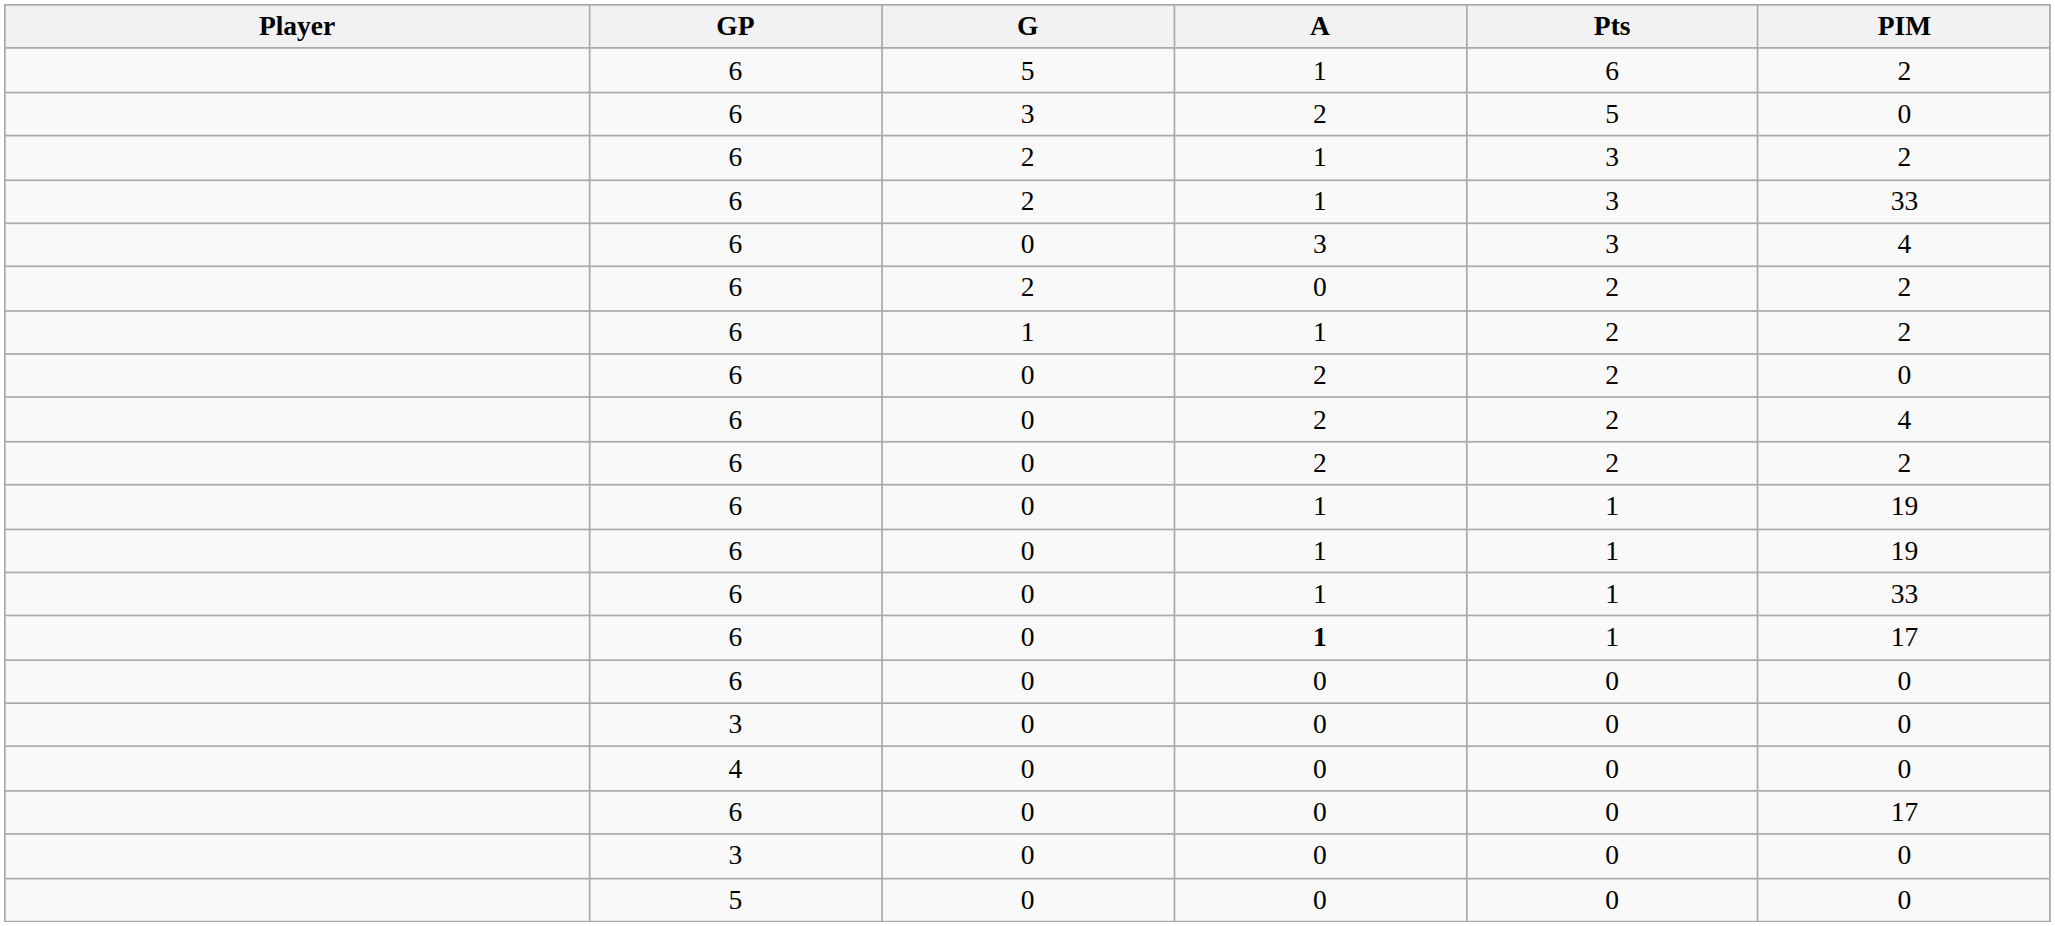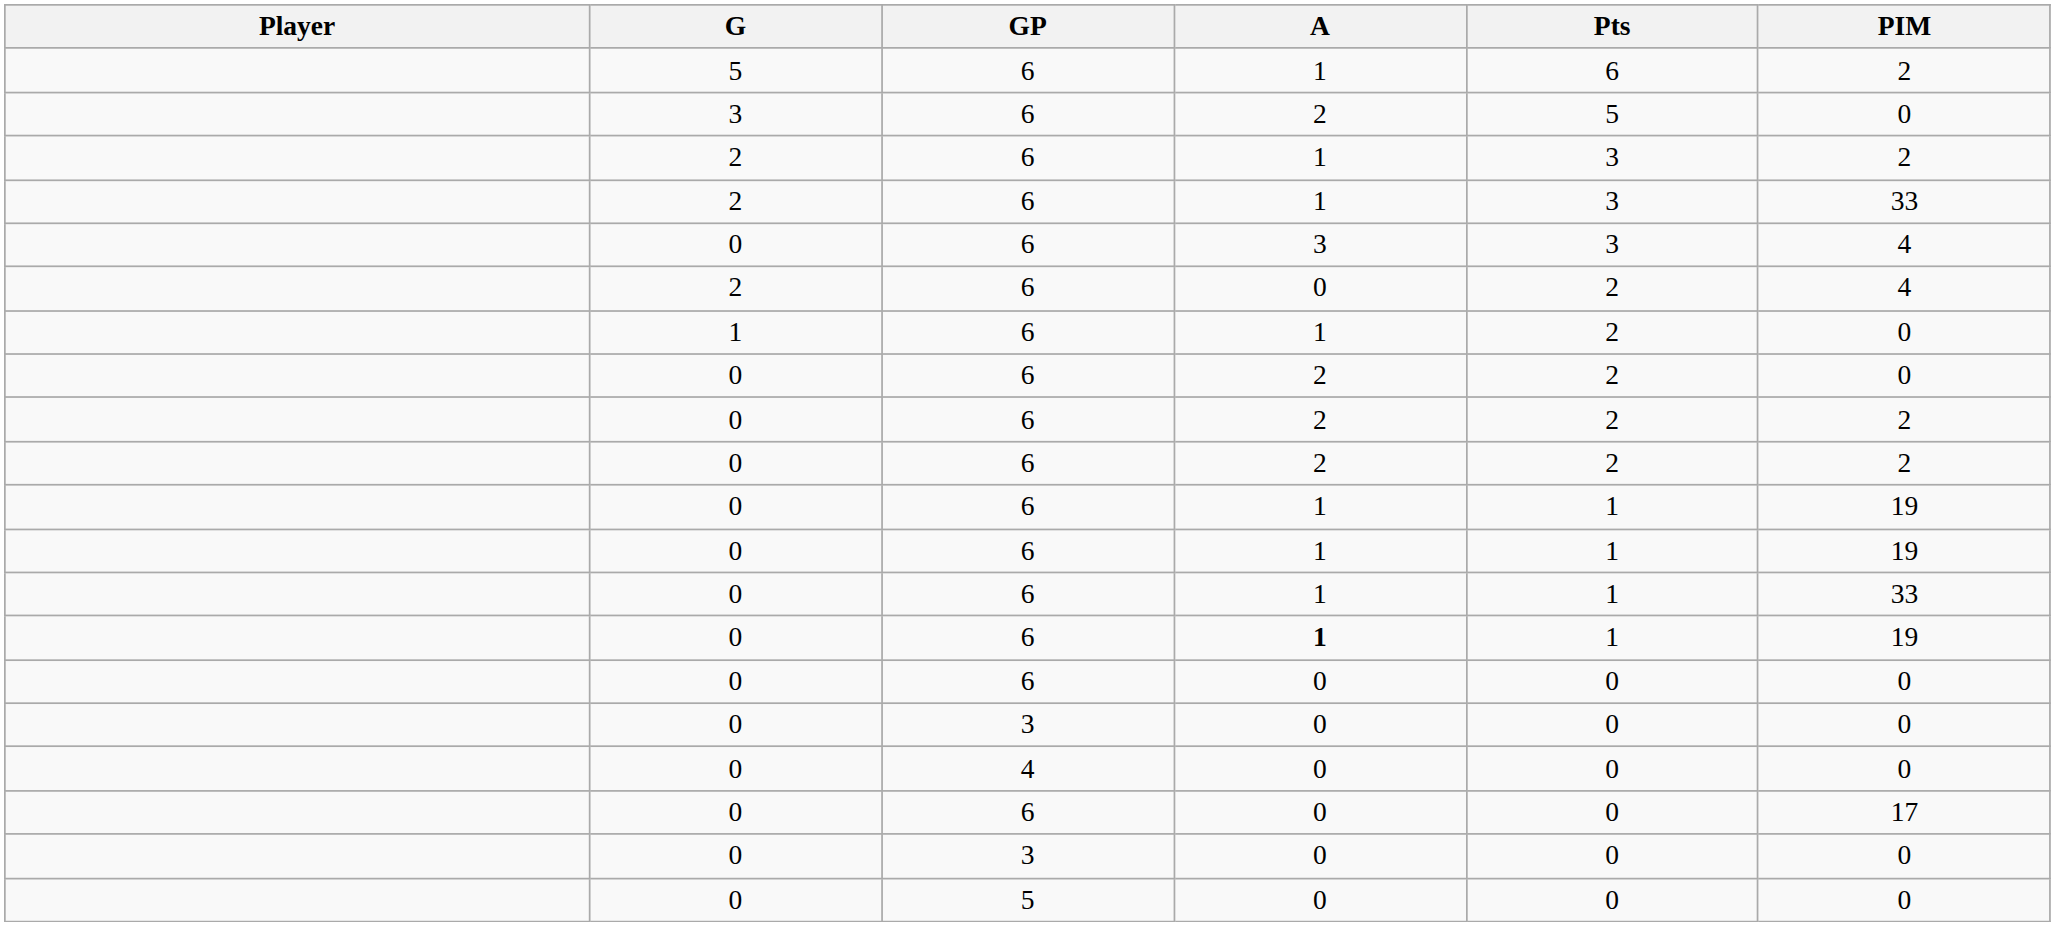columns swapped: (735, 26) <-> (1028, 26)
(1904, 288) 2 -> (1904, 288) 4
(1904, 331) 2 -> (1904, 331) 0
(1904, 419) 4 -> (1904, 419) 2
(1904, 637) 17 -> (1904, 637) 19
